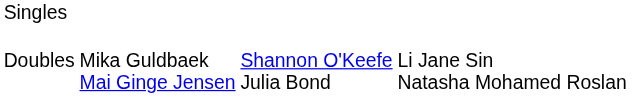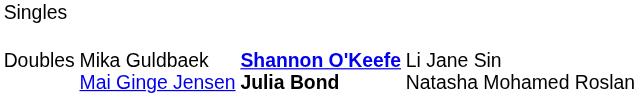(317, 71) normal -> (321, 71) bold
